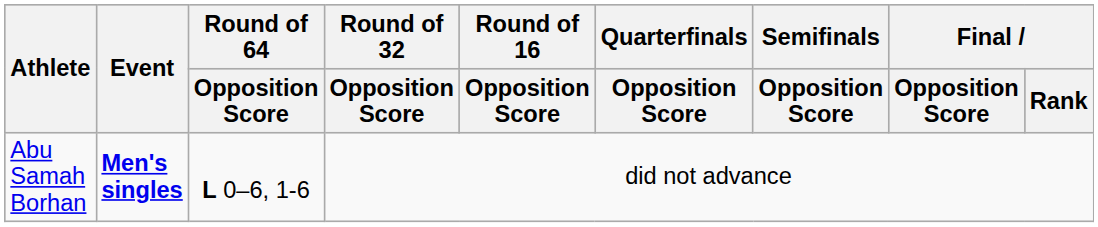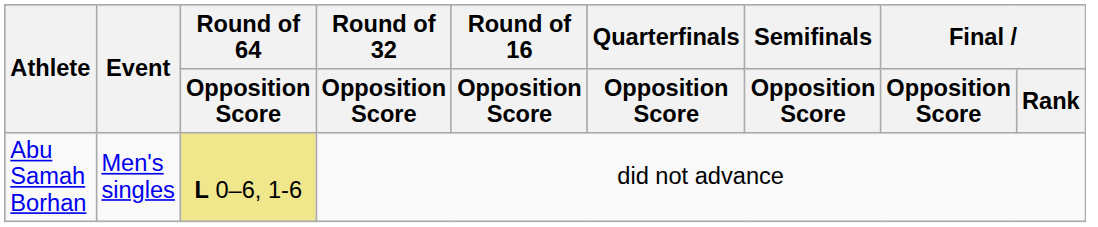(142, 177) bold -> (138, 177) normal
(256, 190) no background -> (248, 190) khaki background
